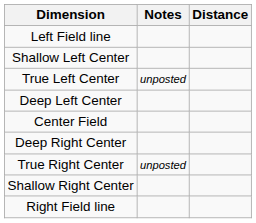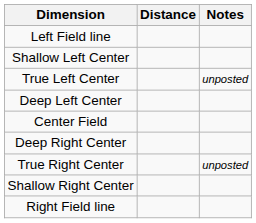columns swapped: (220, 15) <-> (163, 15)
